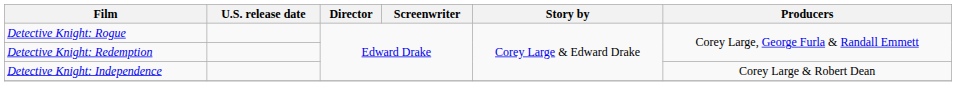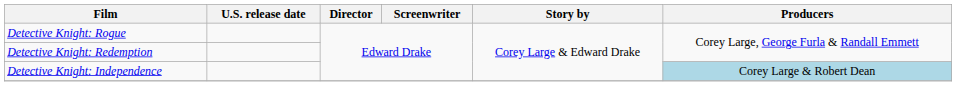(807, 71) no background -> (807, 71) lightblue background
